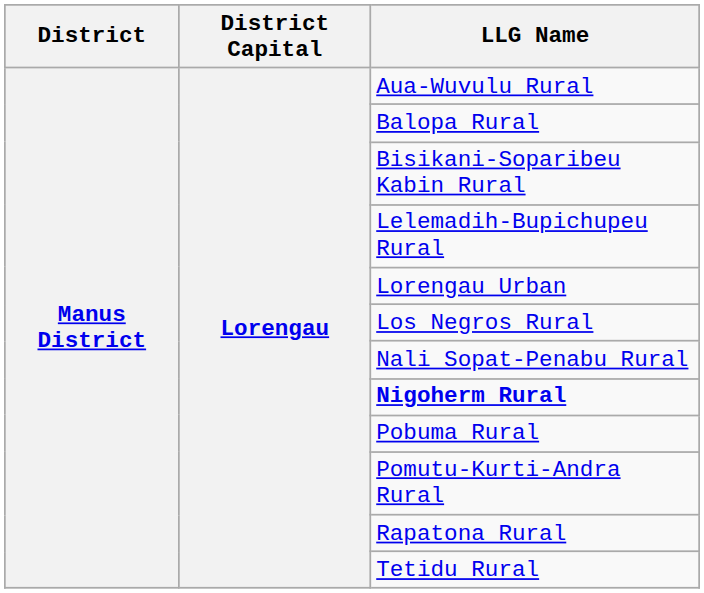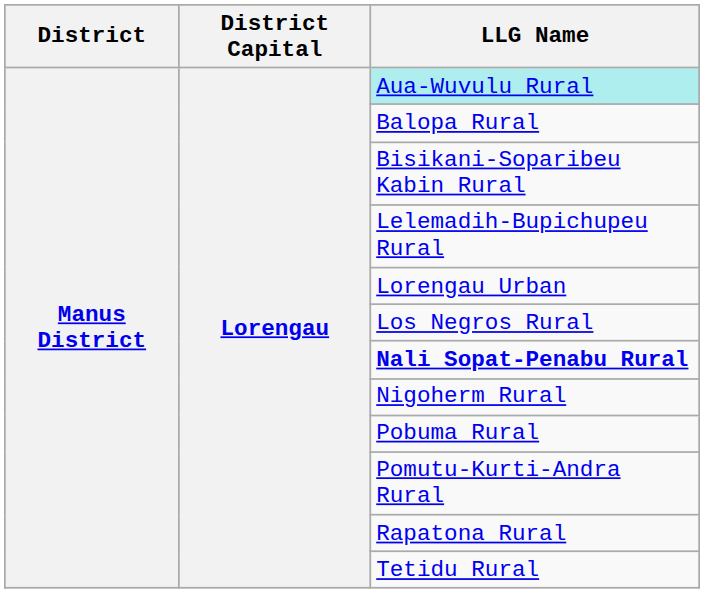(485, 86) no background -> (485, 86) paleturquoise background
(532, 360) normal -> (532, 360) bold
(471, 397) bold -> (471, 397) normal
